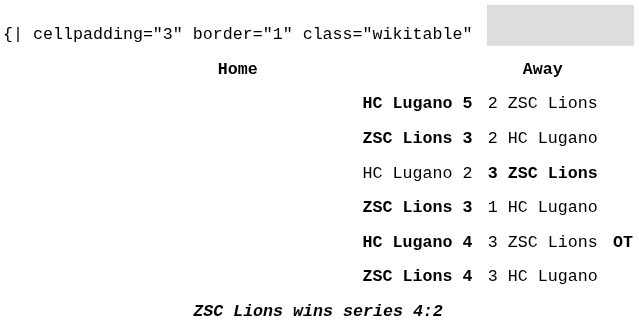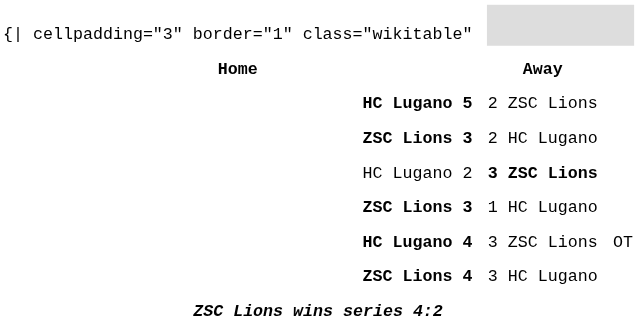(623, 242) bold -> (623, 242) normal
